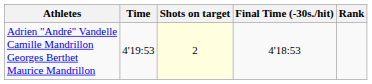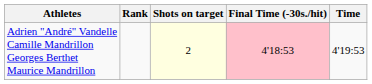columns swapped: (138, 13) <-> (352, 13)
(285, 51) no background -> (278, 51) pink background
